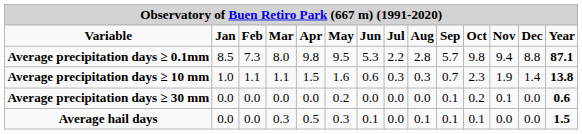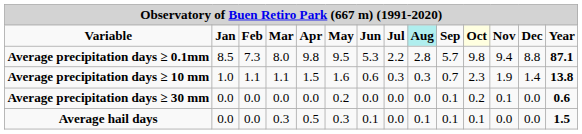(422, 35) no background -> (422, 35) paleturquoise background
(477, 35) no background -> (477, 35) lightyellow background
